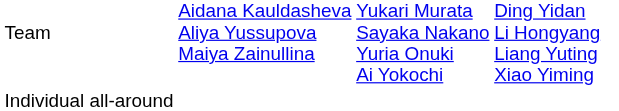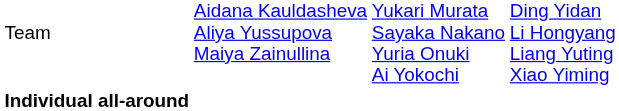(89, 100) normal -> (97, 100) bold
